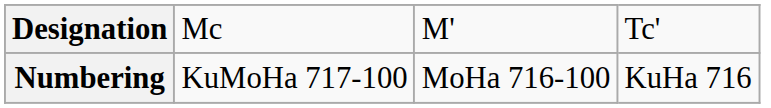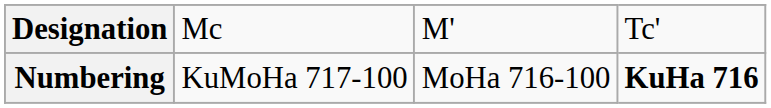(688, 77) normal -> (692, 77) bold
